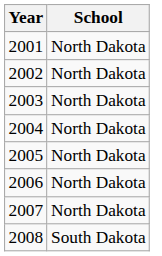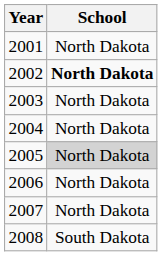(98, 73) normal -> (102, 73) bold
(98, 155) no background -> (102, 155) lightgrey background
